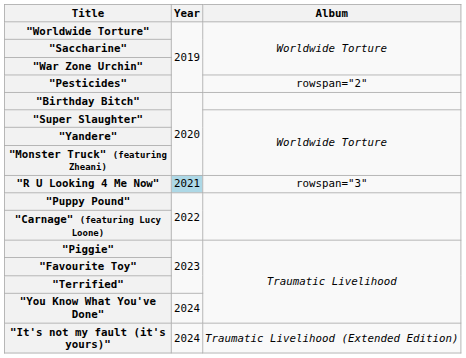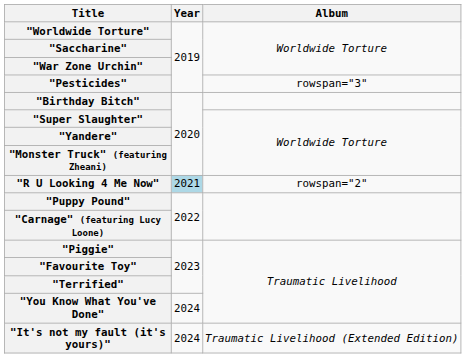(332, 84) rowspan="2" -> (332, 84) rowspan="3"
(332, 184) rowspan="3" -> (332, 184) rowspan="2"
